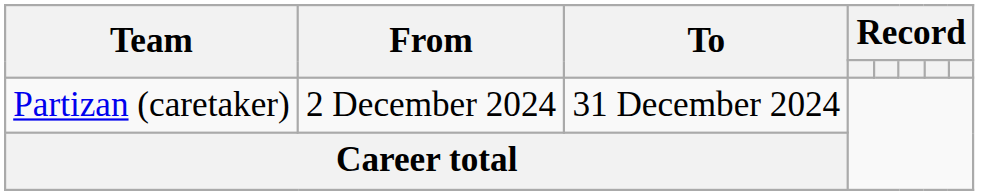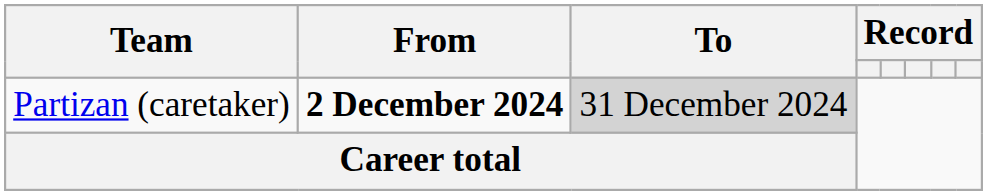(431, 104) normal -> (435, 104) bold
(706, 104) no background -> (713, 104) lightgrey background
